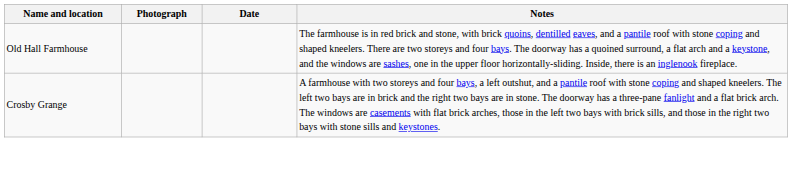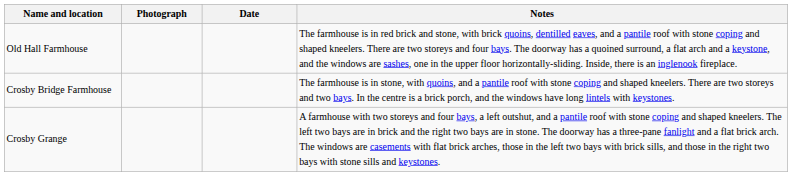+ row: (59, 90)
